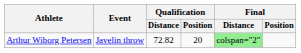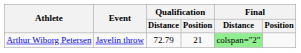(164, 40) 72.82 -> (164, 40) 72.79
(198, 40) 20 -> (198, 40) 21
